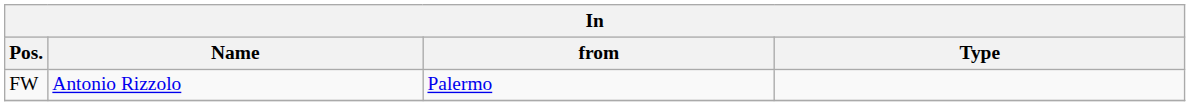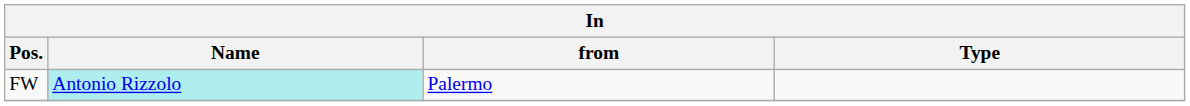(117, 85) no background -> (117, 85) paleturquoise background
